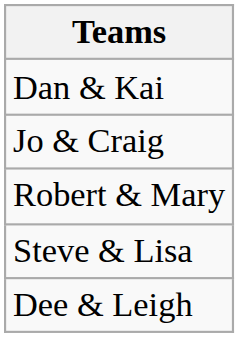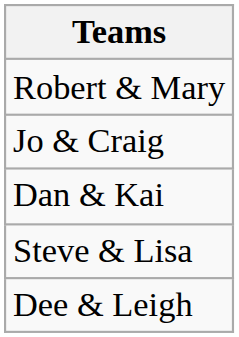(88, 86) Dan & Kai -> (119, 86) Robert & Mary
(119, 195) Robert & Mary -> (88, 195) Dan & Kai
